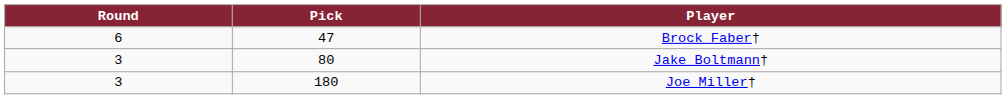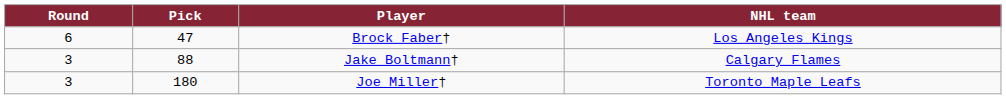+ column: (783, 16)
(326, 60) 80 -> (185, 60) 88
